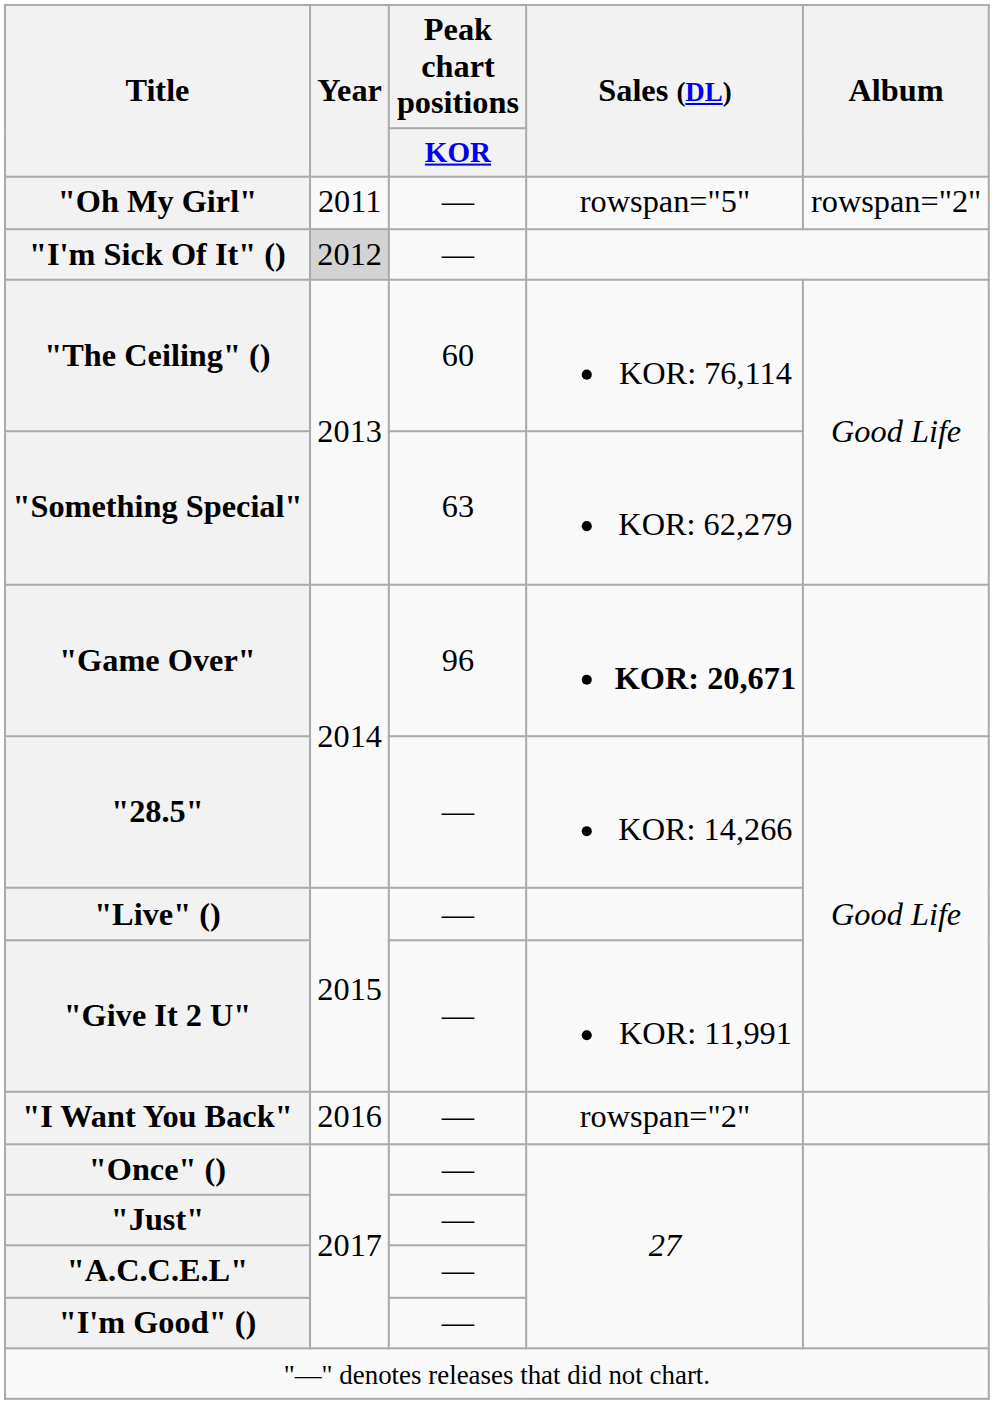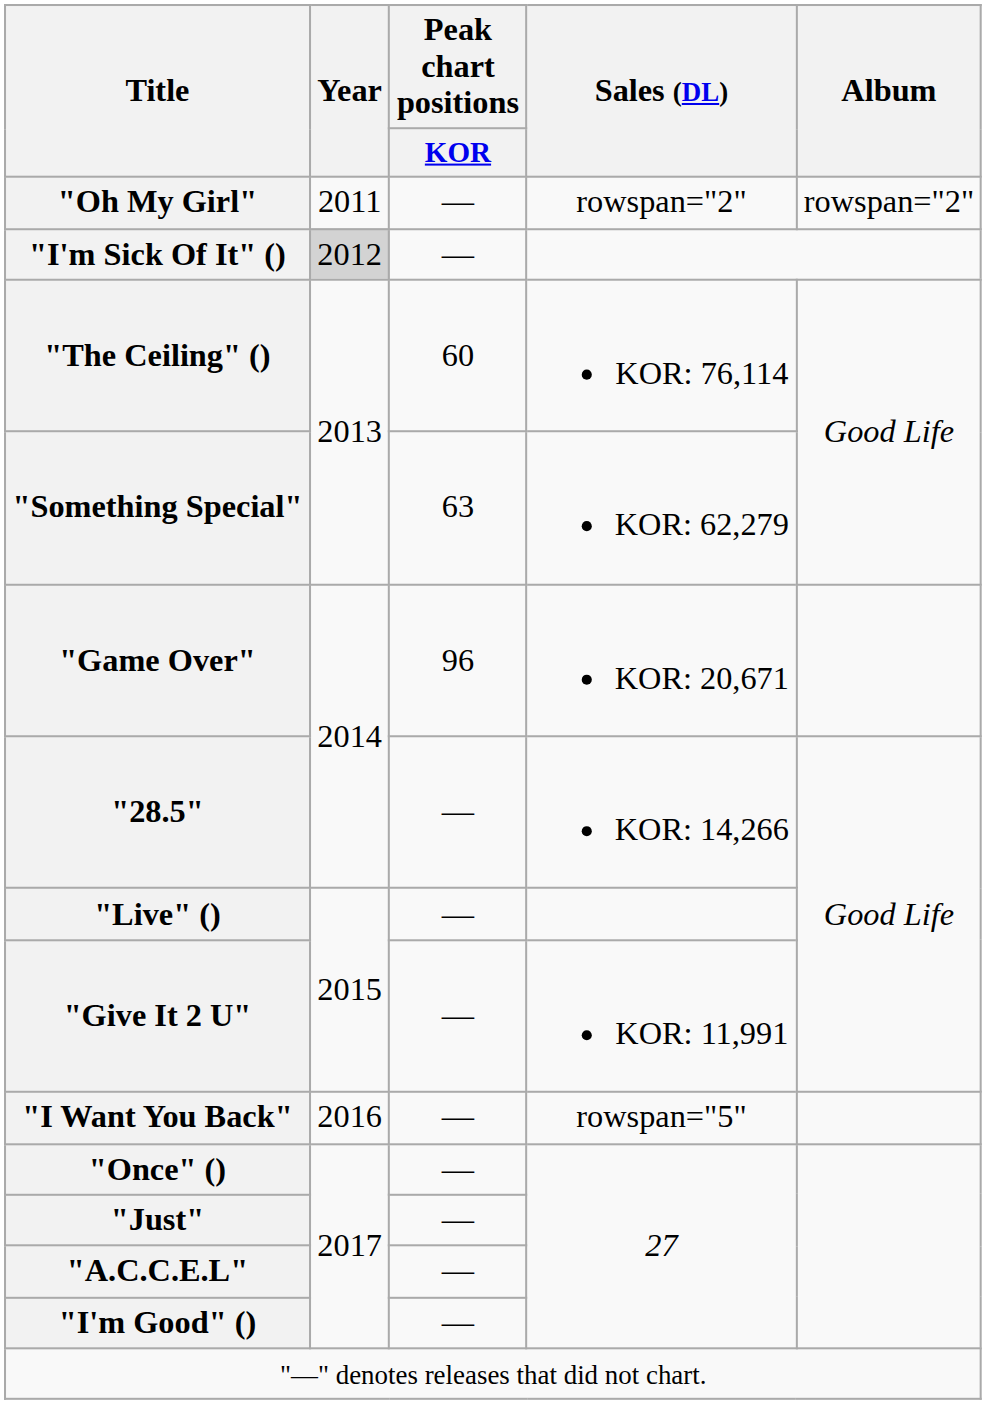(665, 202) rowspan="5" -> (661, 202) rowspan="2"
(665, 678) bold -> (661, 678) normal
(665, 1117) rowspan="2" -> (661, 1117) rowspan="5"
